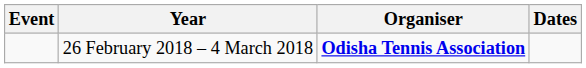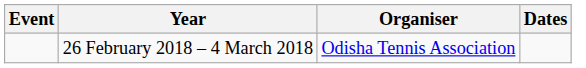(423, 47) bold -> (418, 47) normal
